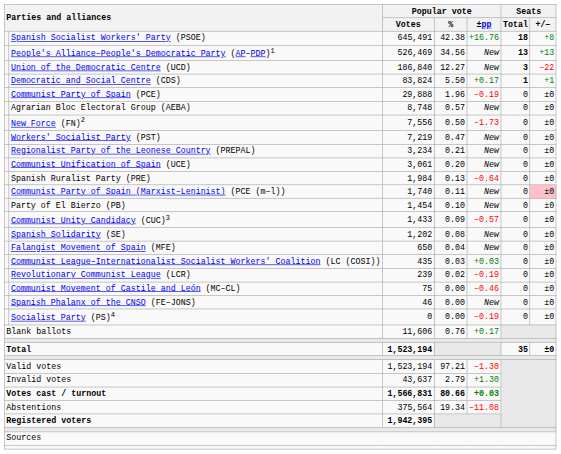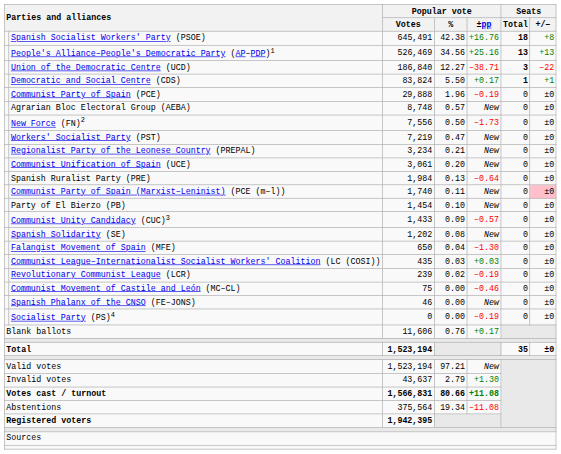(492, 53) New -> (484, 53) +25.16
(492, 67) New -> (484, 67) –38.71
(492, 248) New -> (487, 248) –1.30
(487, 367) –1.30 -> (492, 367) New
(487, 394) +0.03 -> (484, 394) +11.08
